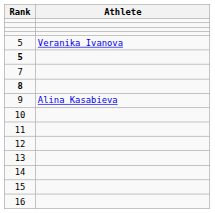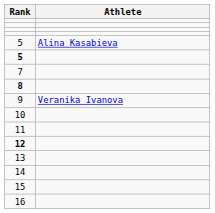(80, 43) Veranika Ivanova -> (78, 43) Alina Kasabieva
(78, 100) Alina Kasabieva -> (80, 100) Veranika Ivanova
(20, 144) normal -> (20, 144) bold
